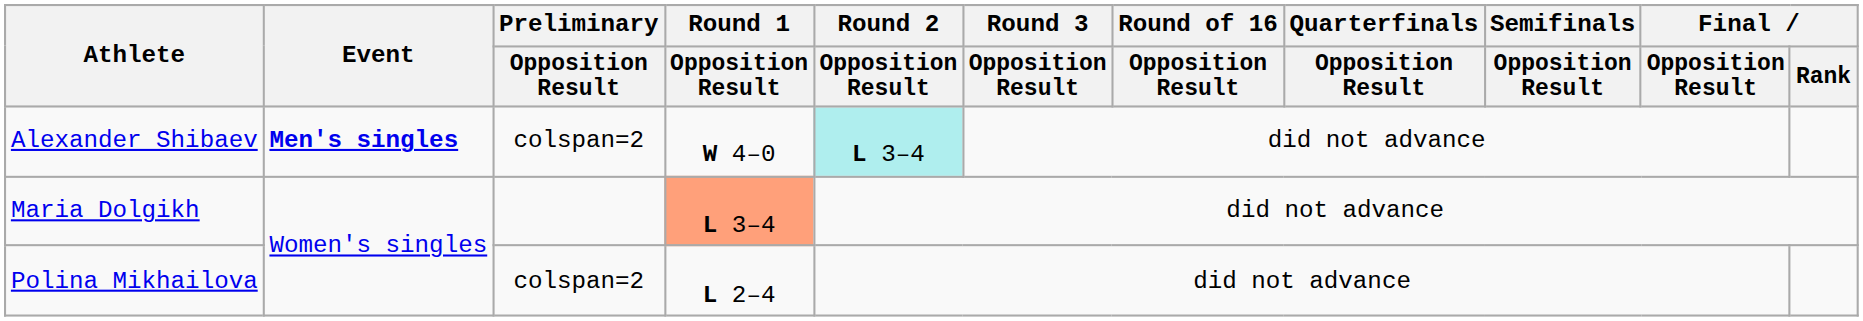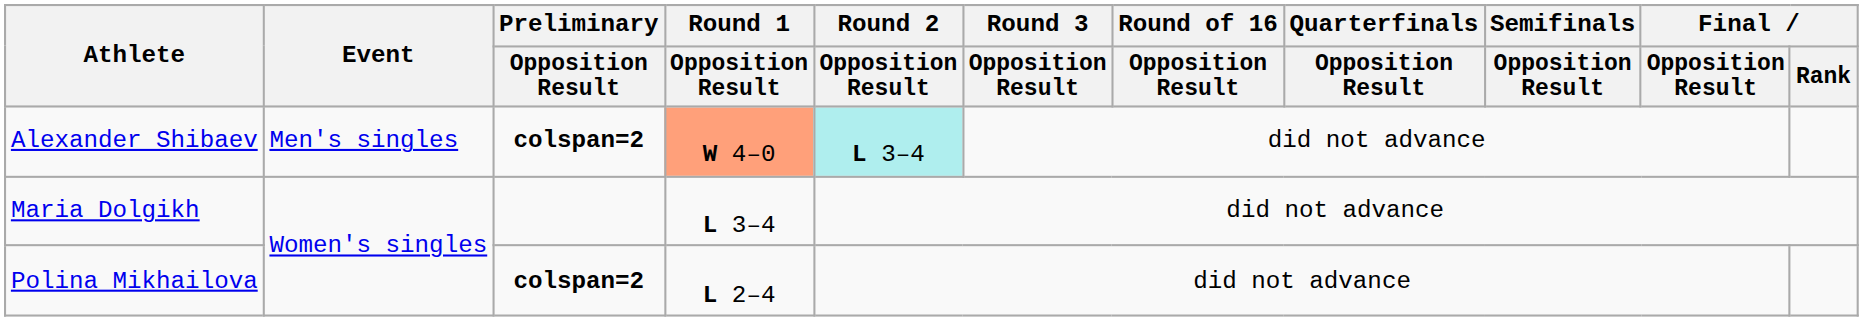(364, 141) bold -> (364, 141) normal
(579, 141) normal -> (579, 141) bold
(739, 156) no background -> (739, 156) lightsalmon background
(739, 225) lightsalmon background -> (739, 225) no background
(579, 281) normal -> (579, 281) bold
